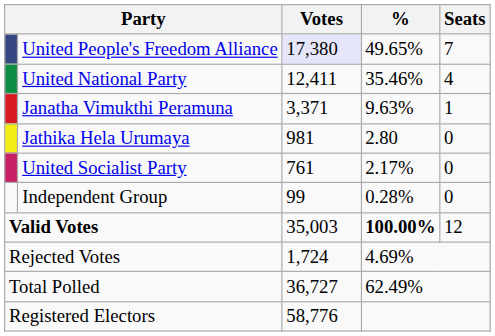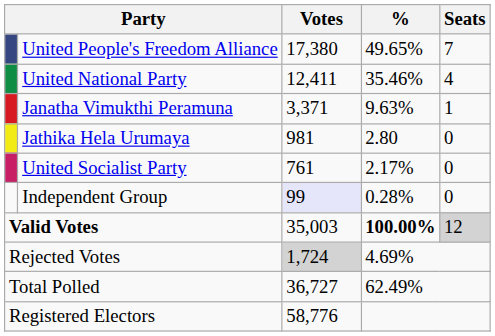(312, 49) lavender background -> (312, 49) no background
(296, 197) no background -> (296, 197) lavender background
(453, 227) no background -> (453, 227) lightgrey background
(307, 256) no background -> (307, 256) lightgrey background
